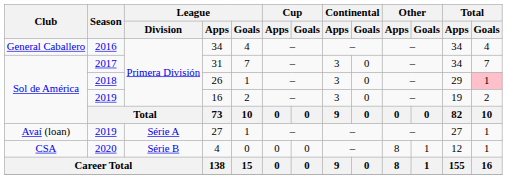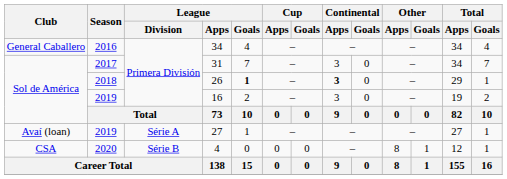(247, 81) normal -> (247, 81) bold
(337, 81) normal -> (337, 81) bold
(487, 81) pink background -> (487, 81) no background
